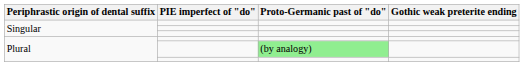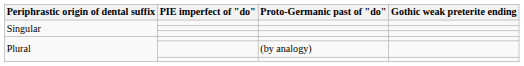(286, 49) lightgreen background -> (286, 49) no background
